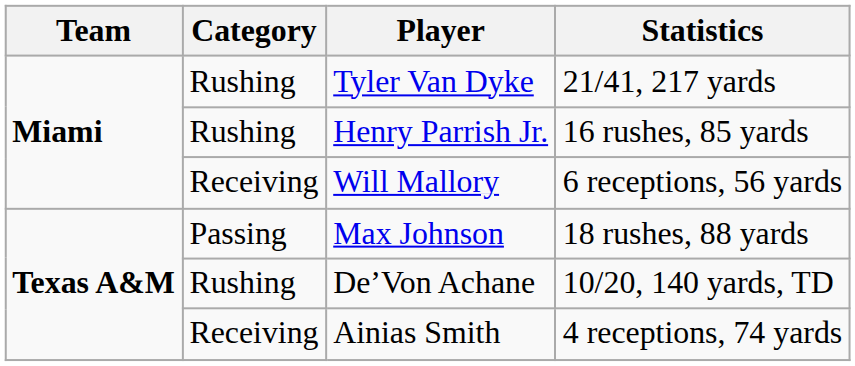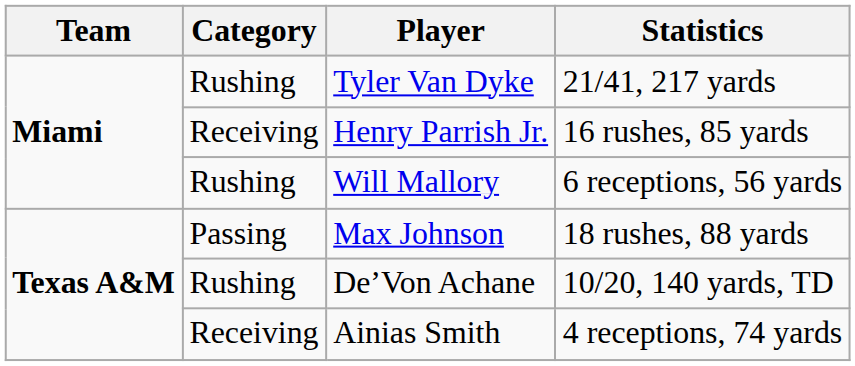(243, 131) Rushing -> (254, 131) Receiving
(254, 182) Receiving -> (243, 182) Rushing
